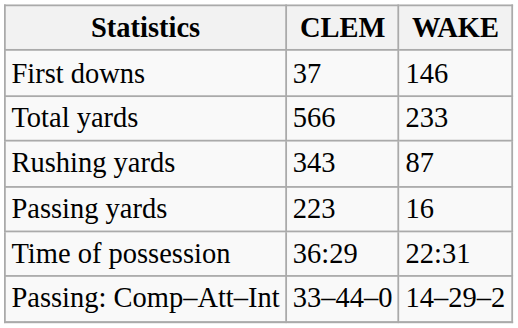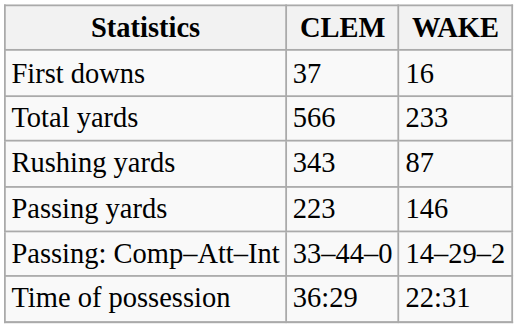(427, 72) 146 -> (420, 72) 16
(420, 208) 16 -> (427, 208) 146
rows swapped: (146, 298) <-> (121, 253)
